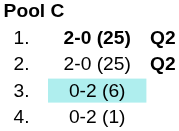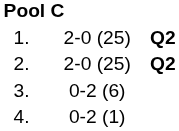(97, 37) bold -> (97, 37) normal
(97, 90) paleturquoise background -> (97, 90) no background
